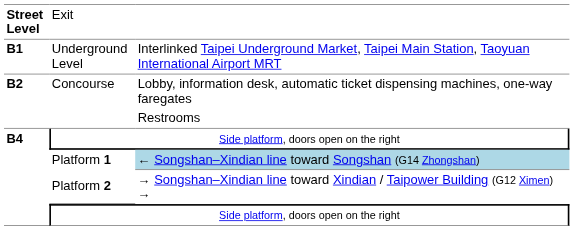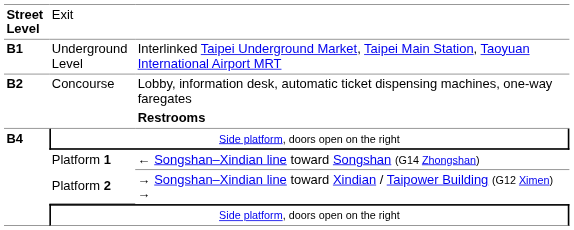(169, 118) normal -> (171, 118) bold
(309, 159) lightblue background -> (309, 159) no background
